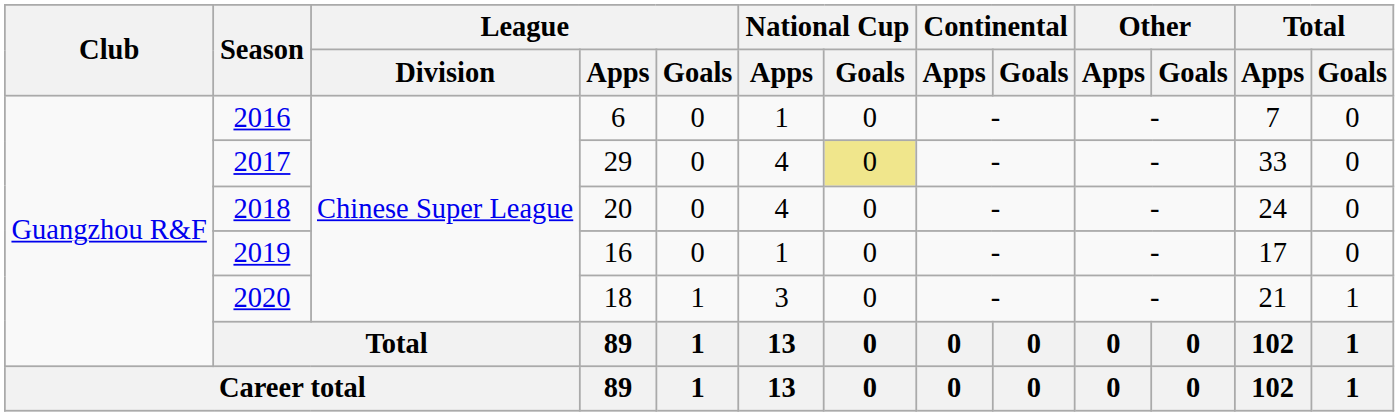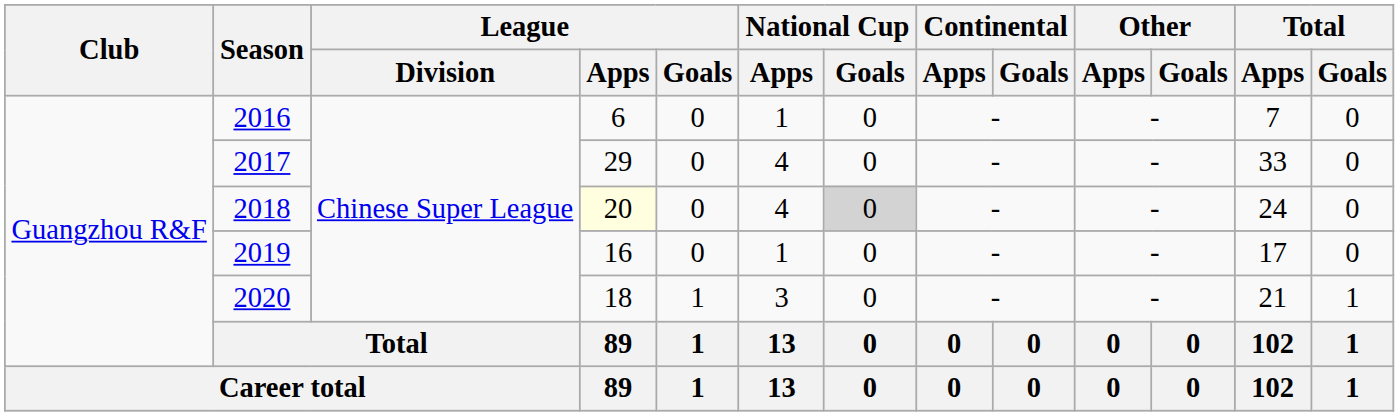(870, 162) khaki background -> (870, 162) no background
(618, 207) no background -> (618, 207) lightyellow background
(870, 207) no background -> (870, 207) lightgrey background
